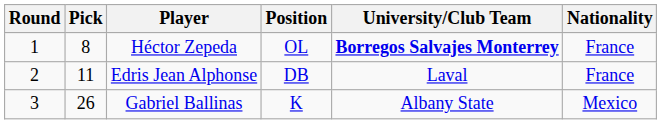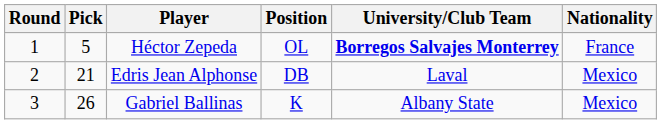(86, 47) 8 -> (86, 47) 5
(86, 75) 11 -> (86, 75) 21
(610, 75) France -> (610, 75) Mexico
